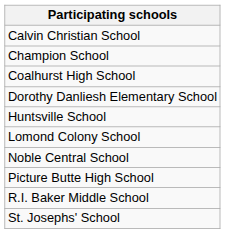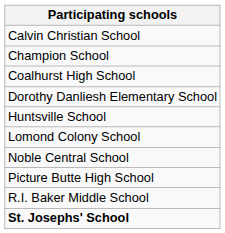(64, 218) normal -> (68, 218) bold
